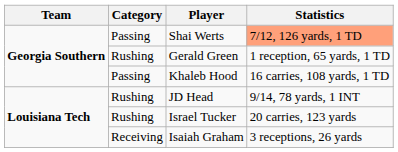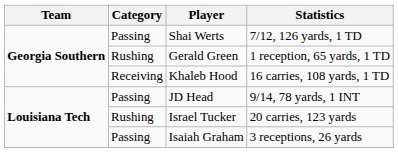(306, 35) lightsalmon background -> (306, 35) no background
(131, 76) Passing -> (137, 76) Receiving
(132, 96) Rushing -> (131, 96) Passing
(137, 137) Receiving -> (131, 137) Passing
